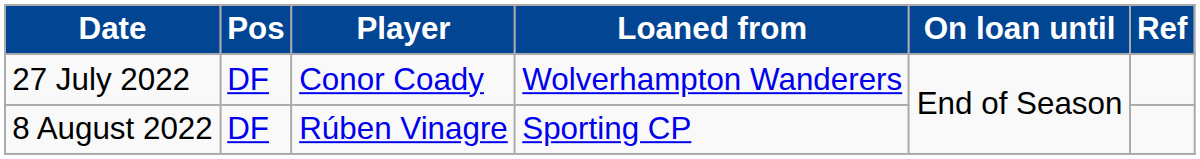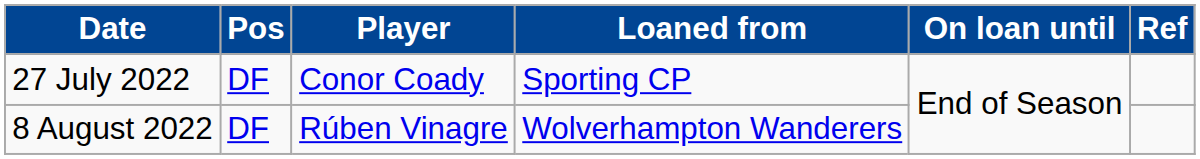(712, 79) Wolverhampton Wanderers -> (607, 79) Sporting CP
(607, 128) Sporting CP -> (712, 128) Wolverhampton Wanderers
